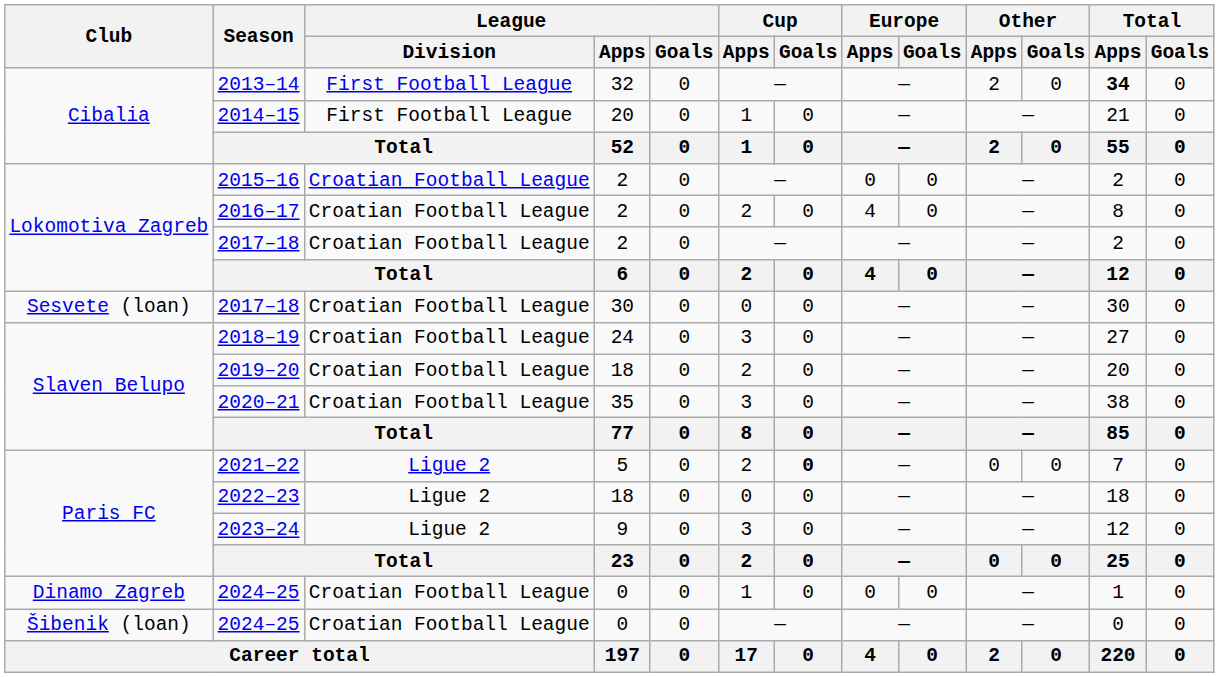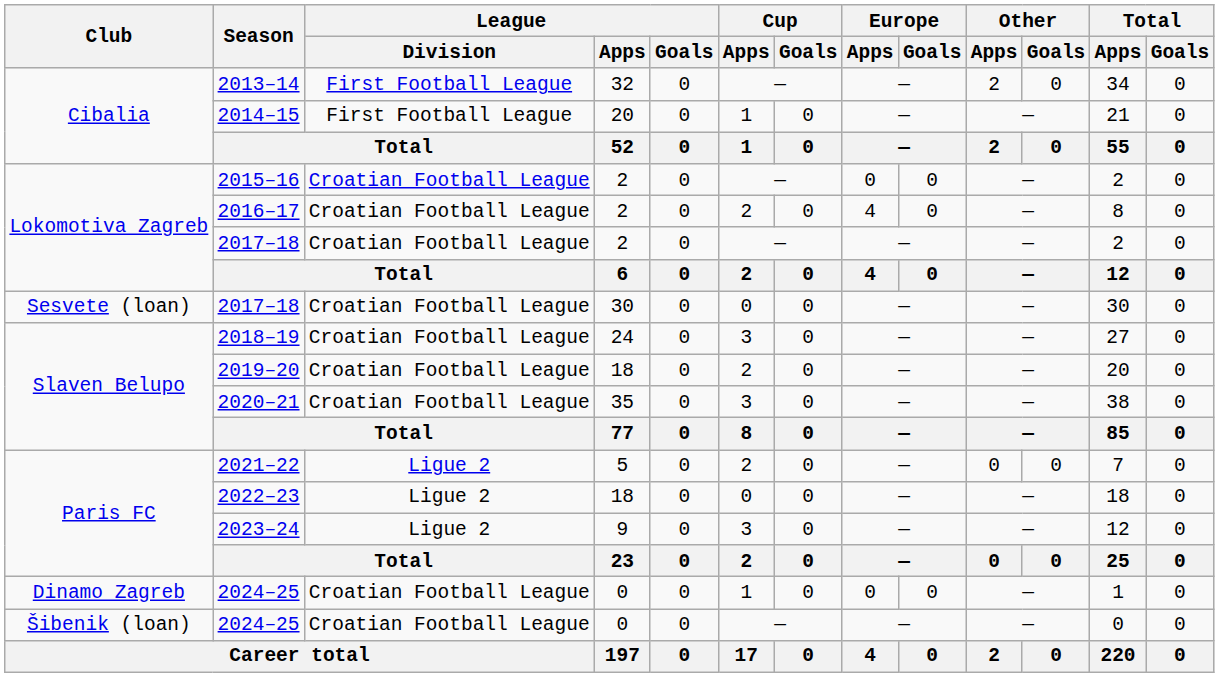(1118, 84) bold -> (1118, 84) normal
(808, 466) bold -> (808, 466) normal
